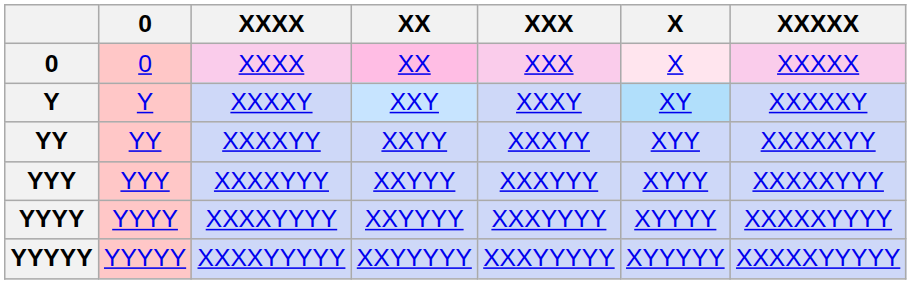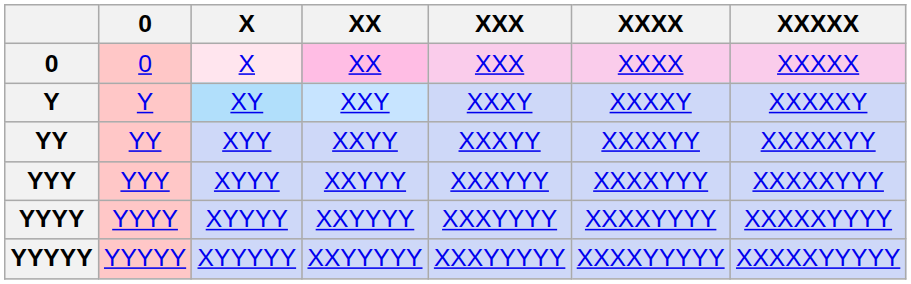columns swapped: (675, 24) <-> (271, 24)
